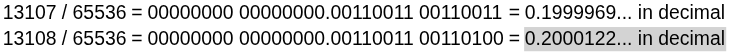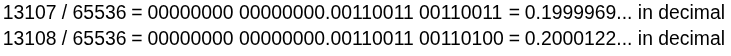(625, 39) lightgrey background -> (625, 39) no background
